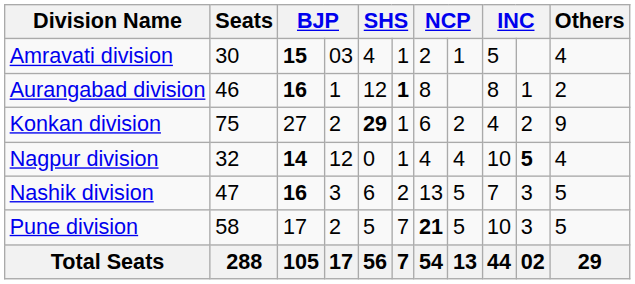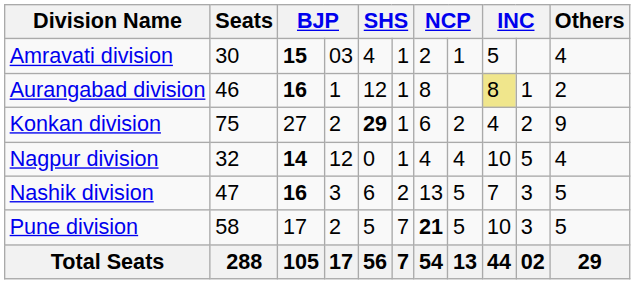(403, 90) bold -> (403, 90) normal
(493, 90) no background -> (493, 90) khaki background
(527, 158) bold -> (527, 158) normal
